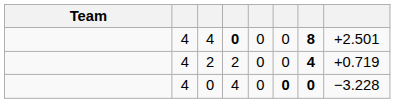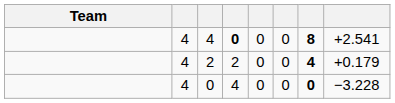(357, 39) +2.501 -> (357, 39) +2.541
(357, 62) +0.719 -> (357, 62) +0.179
(286, 86) bold -> (286, 86) normal
